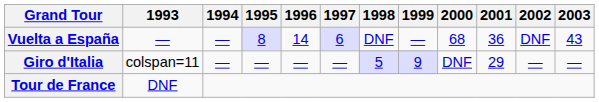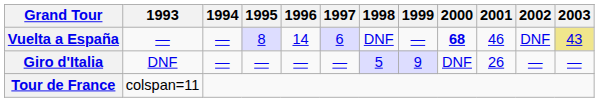(457, 39) normal -> (457, 39) bold
(496, 39) 36 -> (496, 39) 46
(574, 39) no background -> (574, 39) khaki background
(163, 62) colspan=11 -> (163, 62) DNF
(496, 62) 29 -> (496, 62) 26
(163, 85) DNF -> (163, 85) colspan=11
